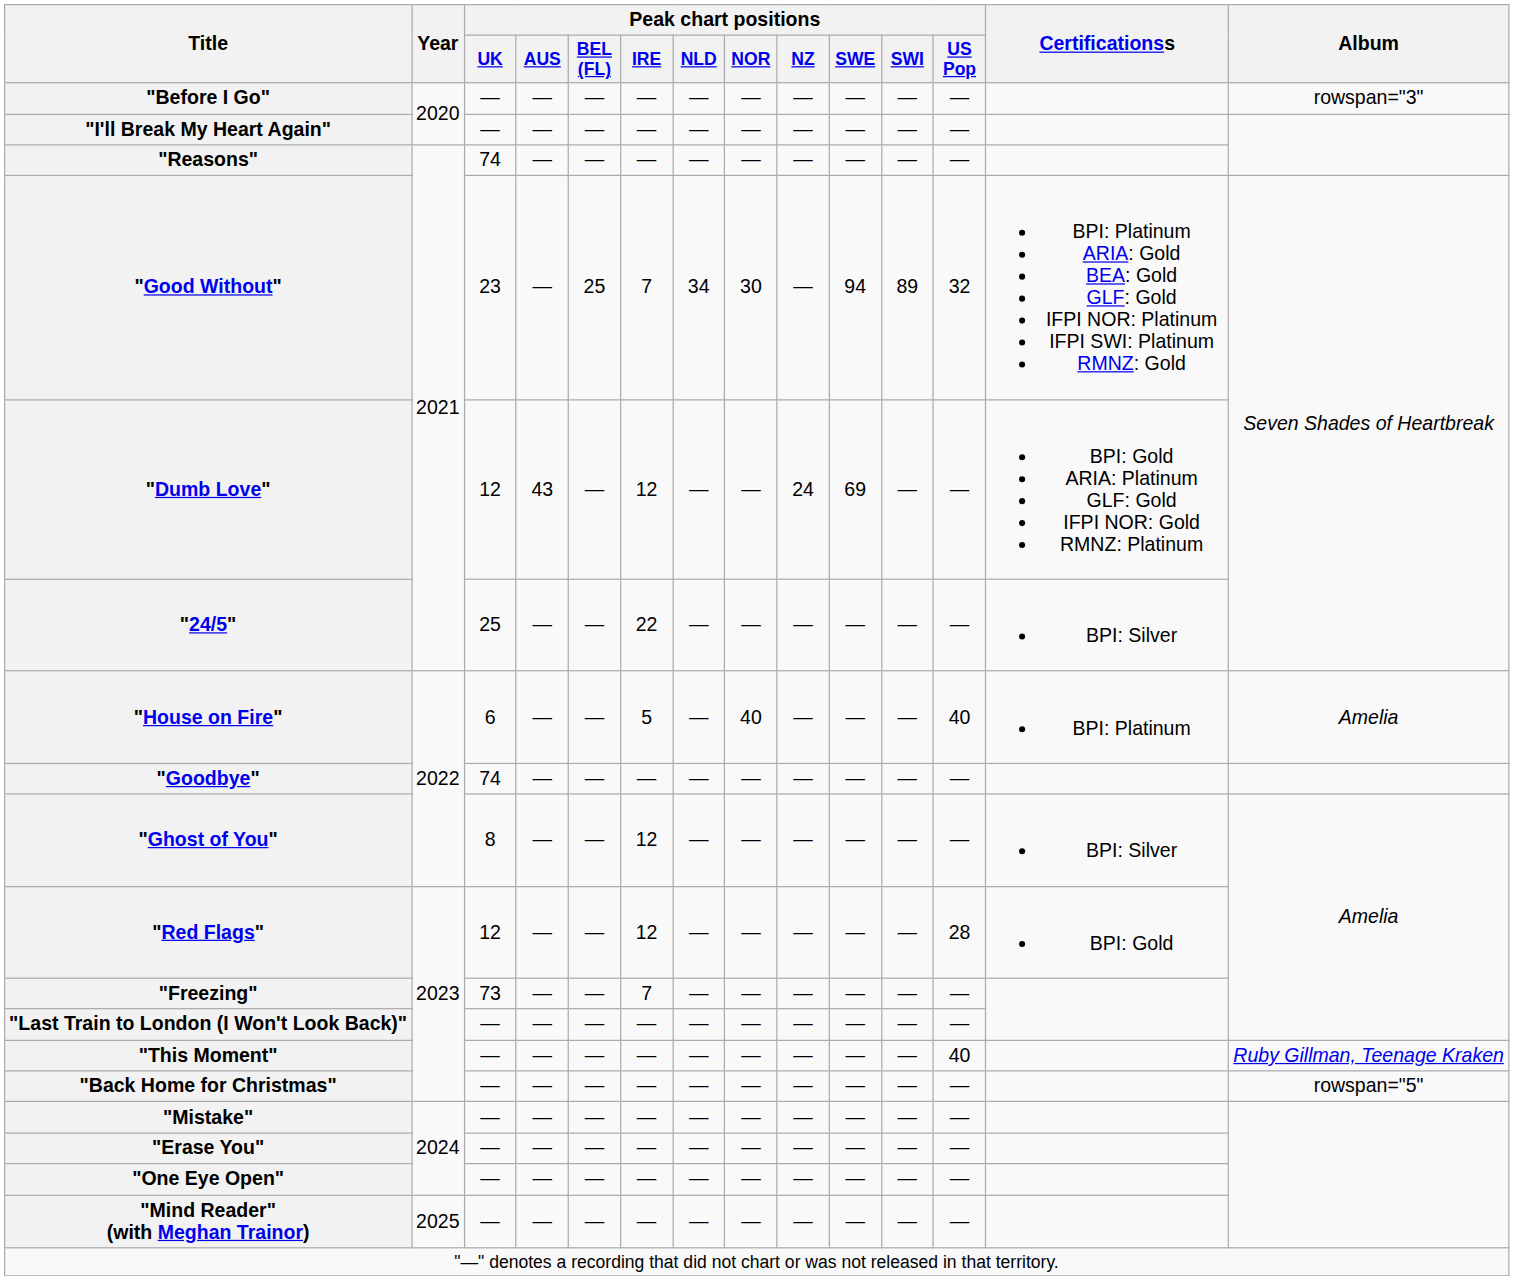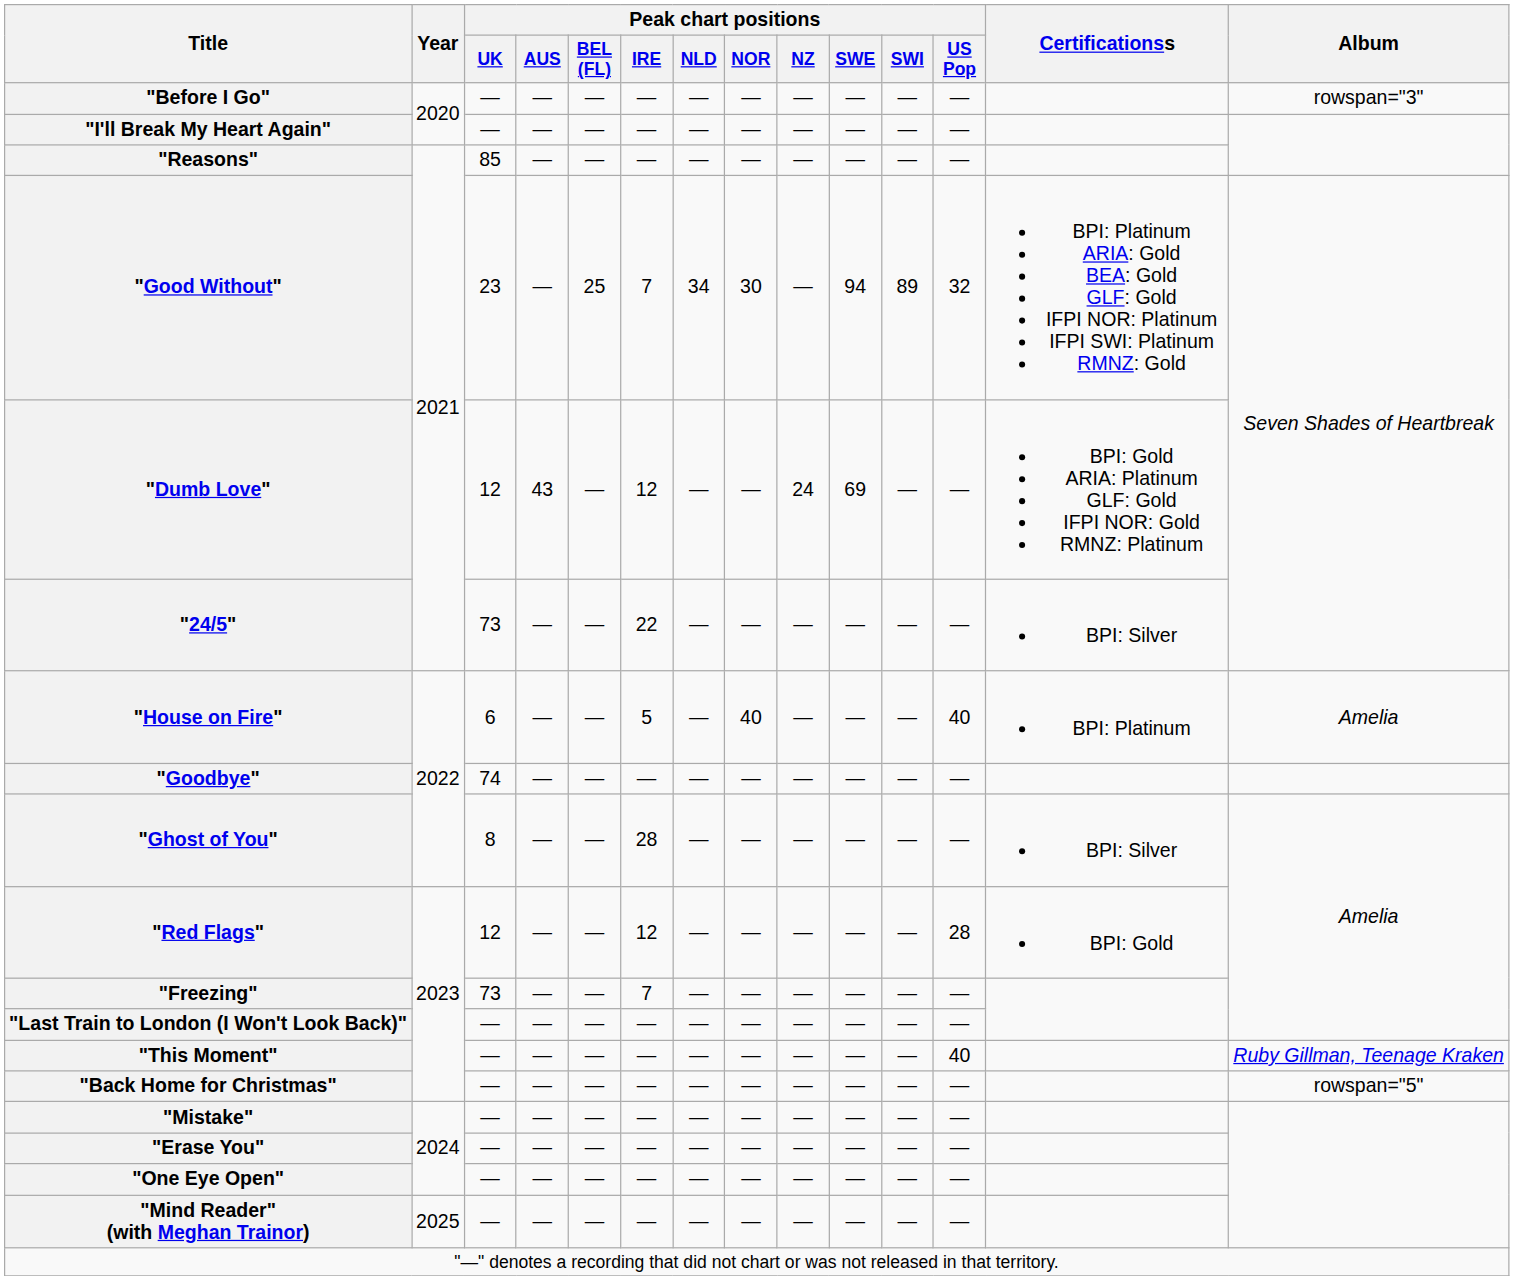(490, 160) 74 -> (490, 160) 85
(490, 625) 25 -> (490, 625) 73
(647, 839) 12 -> (647, 839) 28
